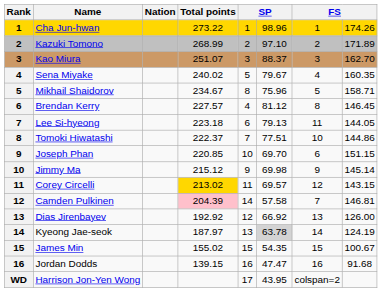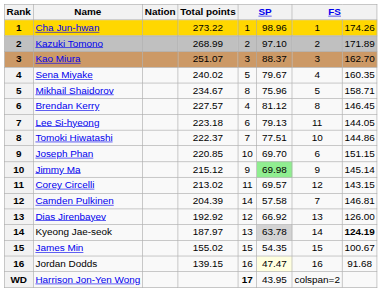(274, 169) no background -> (274, 169) lightgreen background
(208, 185) gold background -> (208, 185) no background
(208, 201) pink background -> (208, 201) no background
(360, 232) normal -> (360, 232) bold
(274, 264) no background -> (274, 264) lightyellow background
(247, 279) normal -> (247, 279) bold
